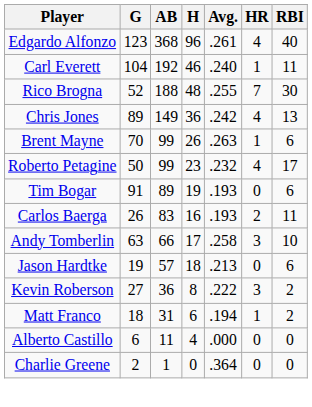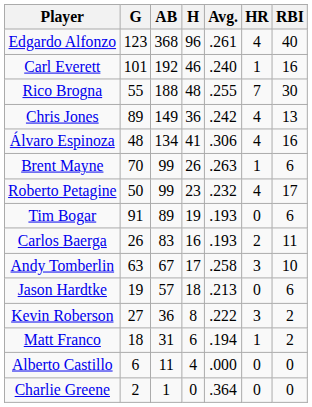(136, 66) 104 -> (136, 66) 101
(290, 66) 11 -> (290, 66) 16
(136, 91) 52 -> (136, 91) 55
+ row: (62, 141)
(166, 240) 66 -> (166, 265) 67
